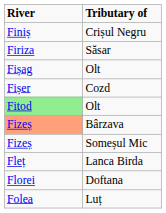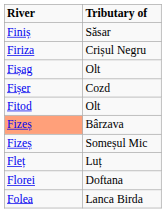(116, 32) Crișul Negru -> (98, 32) Săsar
(98, 50) Săsar -> (116, 50) Crișul Negru
(19, 106) lightgreen background -> (19, 106) no background
(114, 161) Lanca Birda -> (94, 161) Luț
(94, 198) Luț -> (114, 198) Lanca Birda
